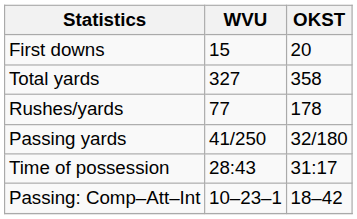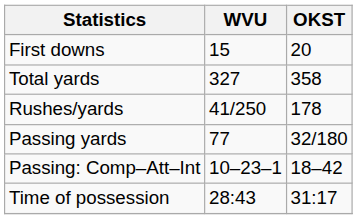(219, 109) 77 -> (238, 109) 41/250
(238, 138) 41/250 -> (219, 138) 77
rows swapped: (105, 198) <-> (89, 168)
